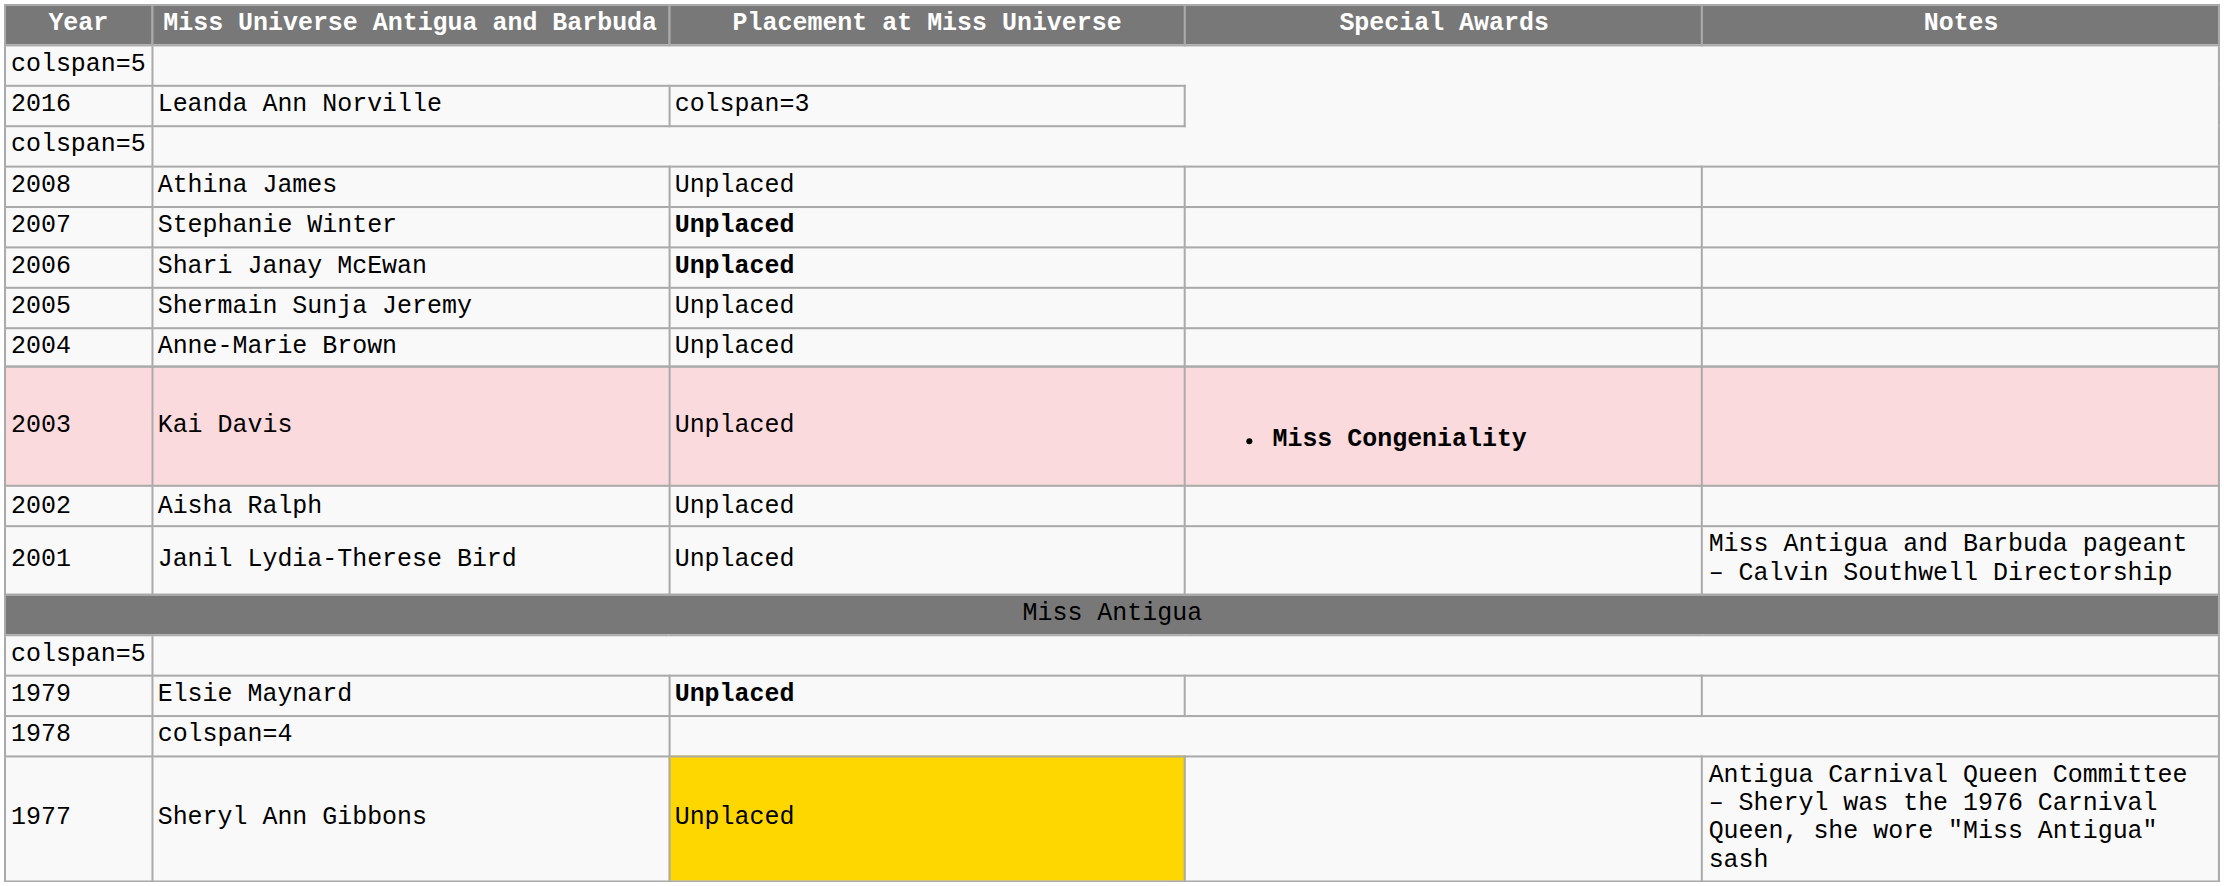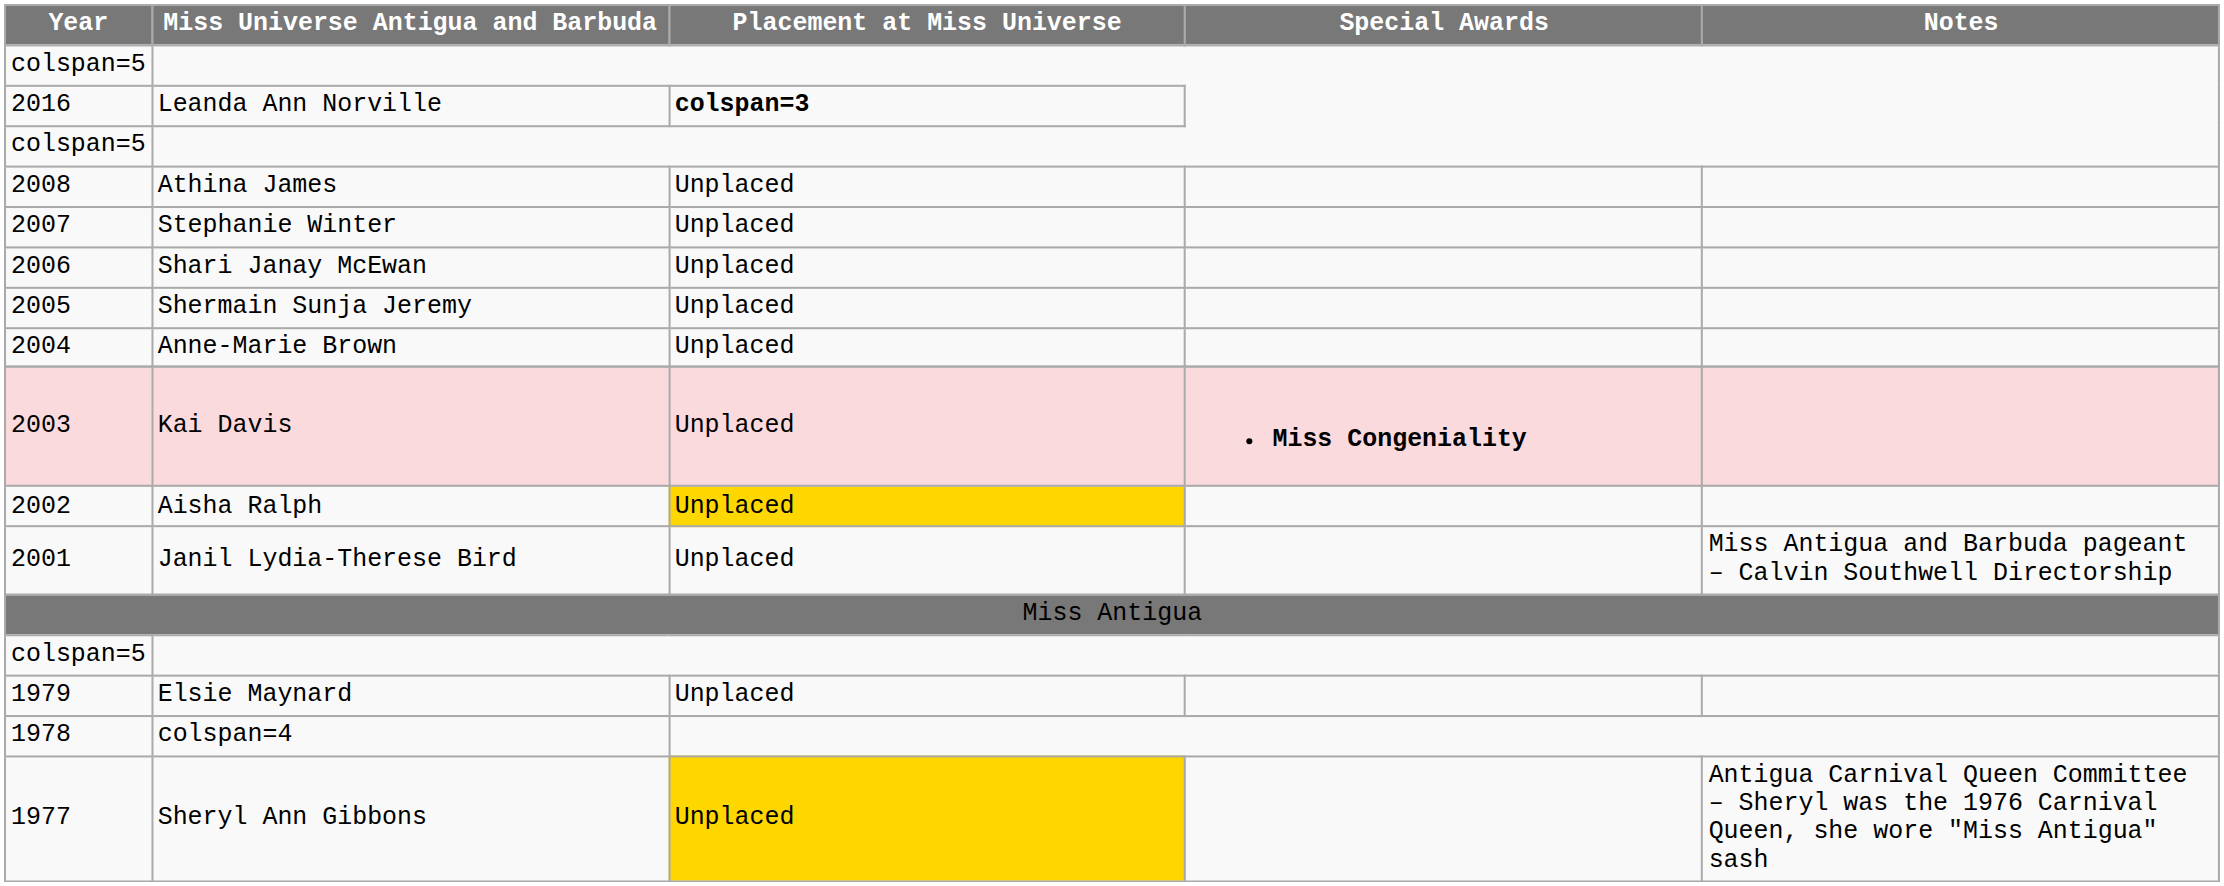(742, 106) normal -> (742, 106) bold
(735, 227) bold -> (735, 227) normal
(735, 267) bold -> (735, 267) normal
(735, 506) no background -> (735, 506) gold background
(735, 696) bold -> (735, 696) normal
